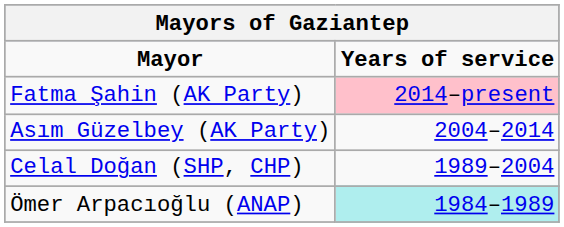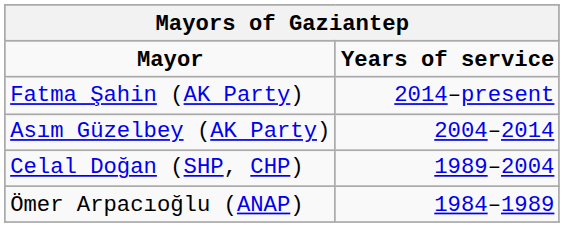(474, 95) pink background -> (474, 95) no background
(494, 204) paleturquoise background -> (494, 204) no background
